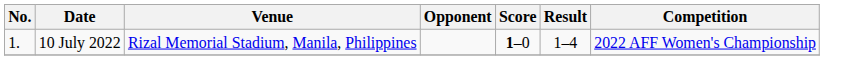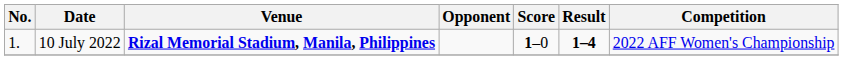(272, 42) normal -> (281, 42) bold
(565, 42) normal -> (584, 42) bold
